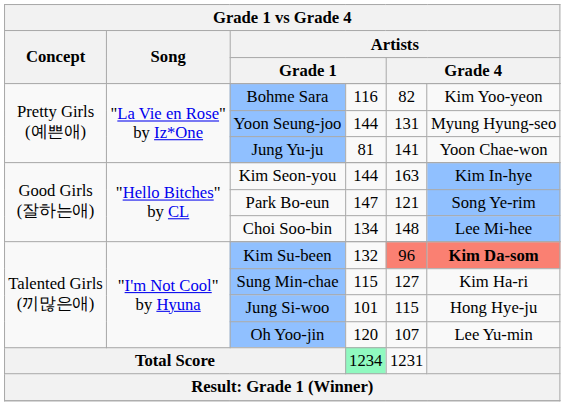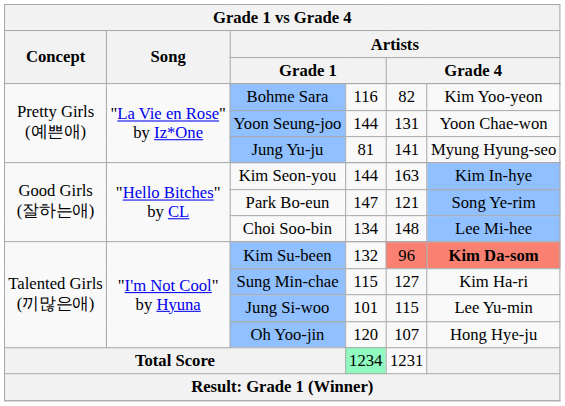(494, 123) Myung Hyung-seo -> (494, 123) Yoon Chae-won
(494, 149) Yoon Chae-won -> (494, 149) Myung Hyung-seo
(494, 307) Hong Hye-ju -> (494, 307) Lee Yu-min
(494, 334) Lee Yu-min -> (494, 334) Hong Hye-ju
